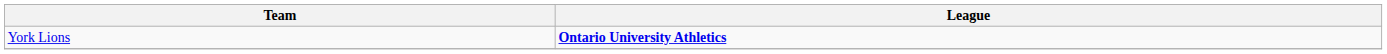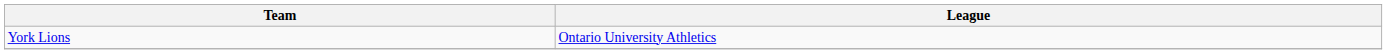(642, 37) bold -> (637, 37) normal
